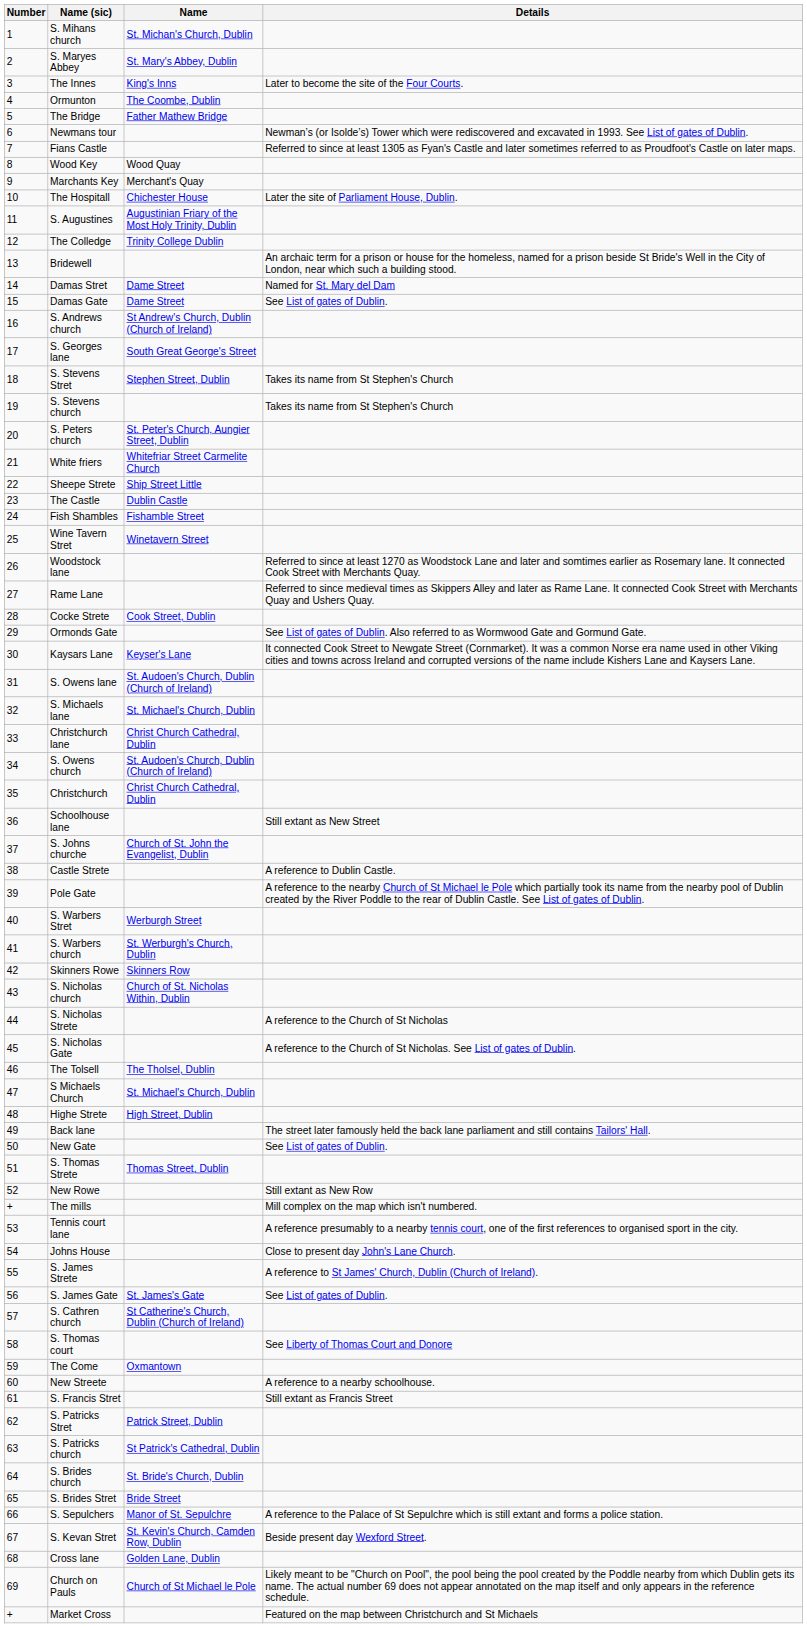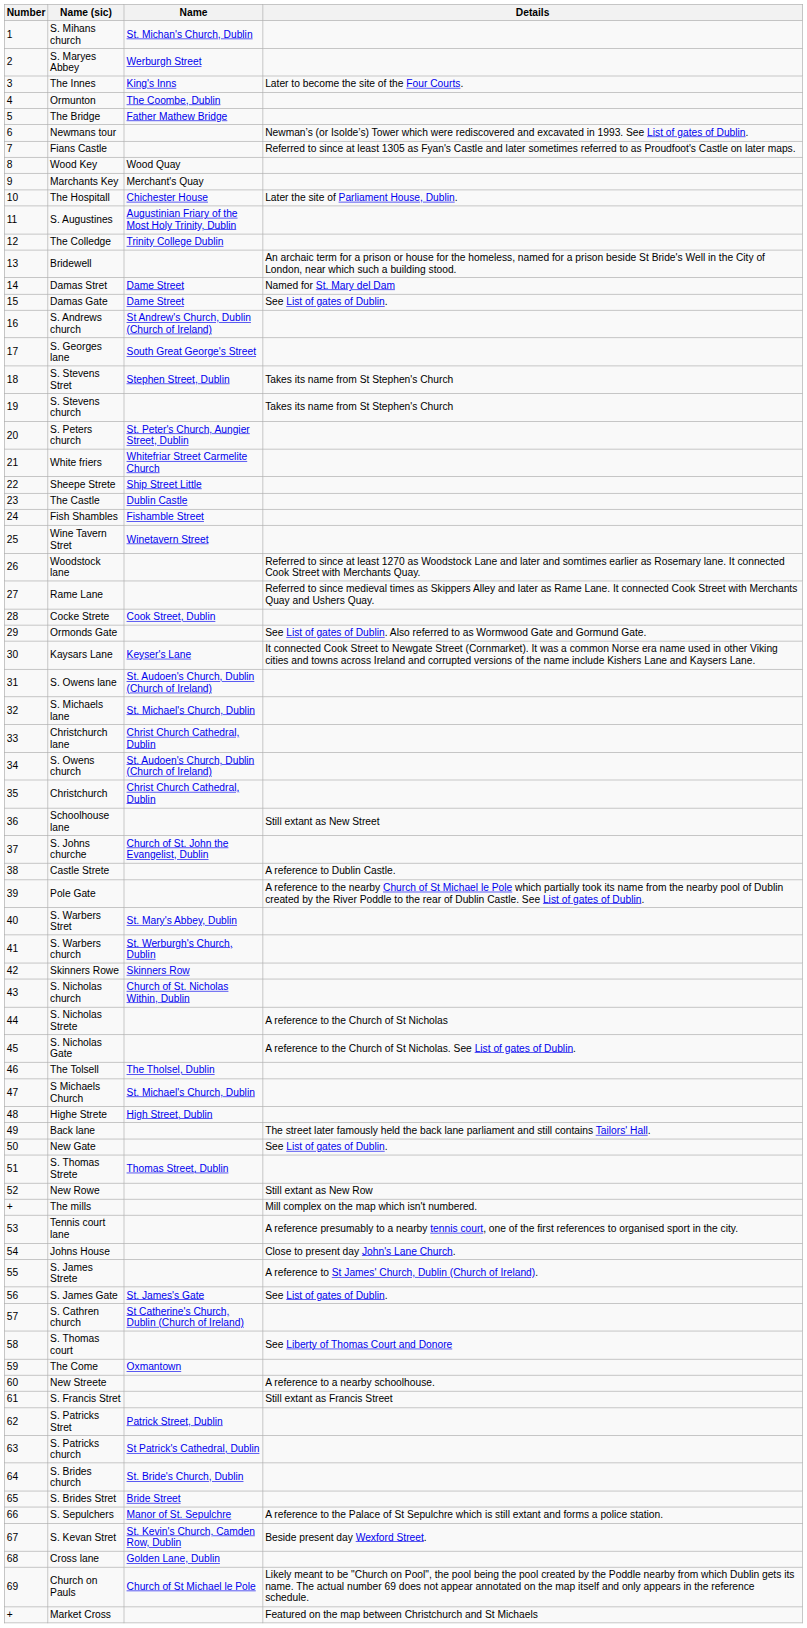(182, 62) St. Mary's Abbey, Dublin -> (164, 62) Werburgh Street
(164, 921) Werburgh Street -> (182, 921) St. Mary's Abbey, Dublin
